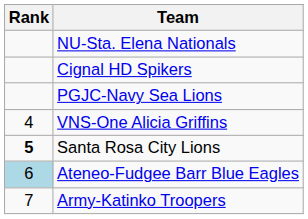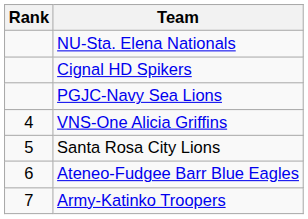(29, 148) bold -> (29, 148) normal
(29, 174) lightblue background -> (29, 174) no background
